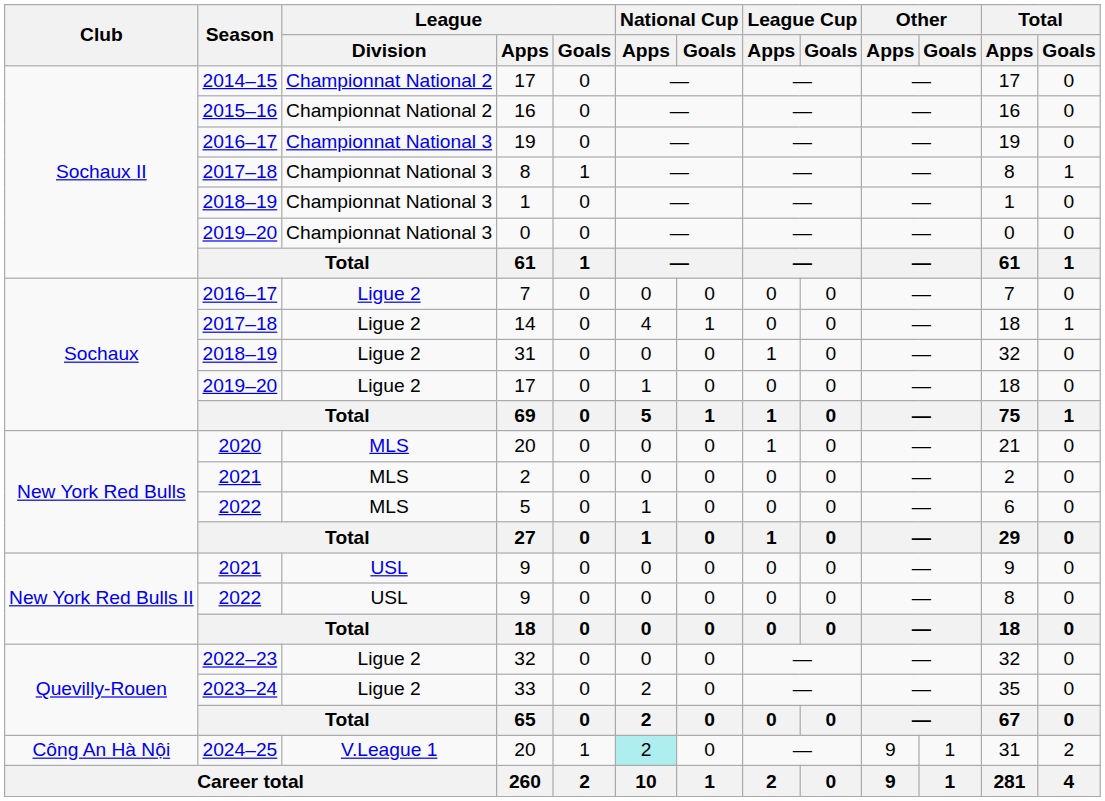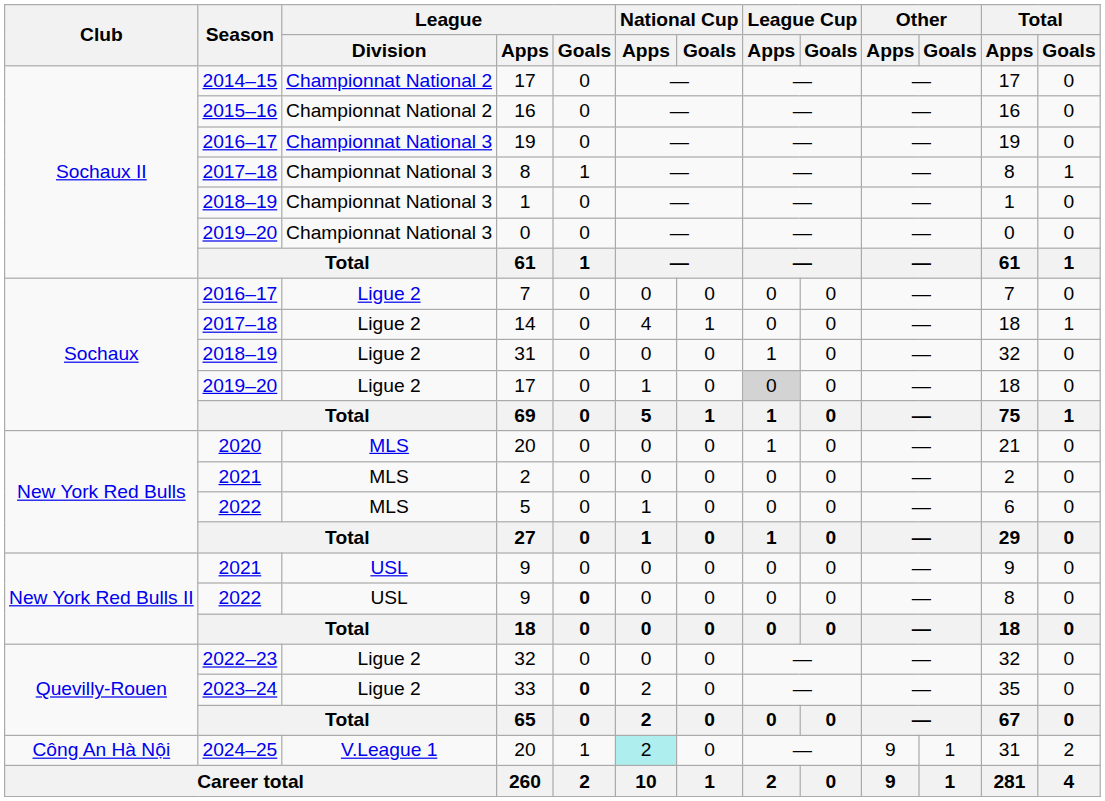(771, 385) no background -> (771, 385) lightgrey background
(584, 598) normal -> (585, 598) bold
(584, 689) normal -> (585, 689) bold
